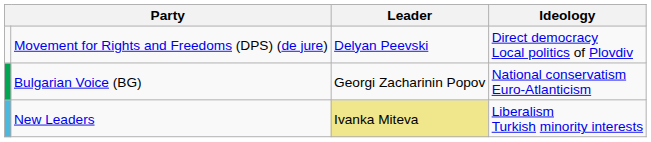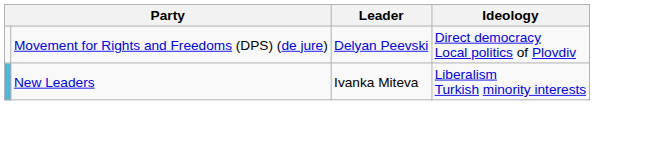- row: (78, 82)
(376, 119) khaki background -> (376, 82) no background
